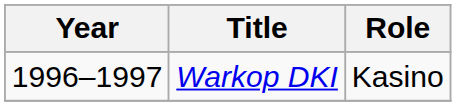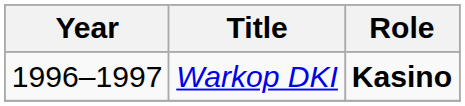(398, 76) normal -> (402, 76) bold
